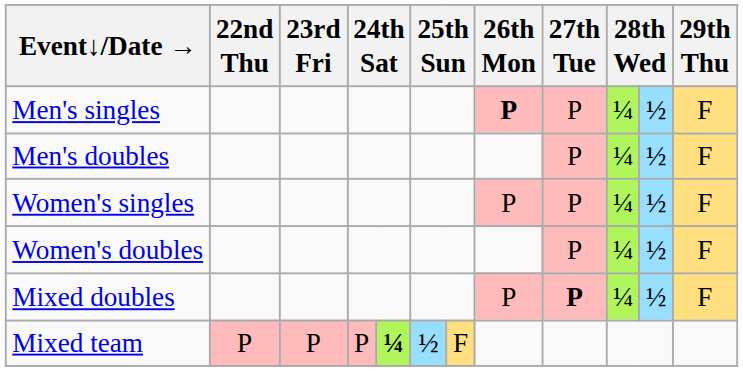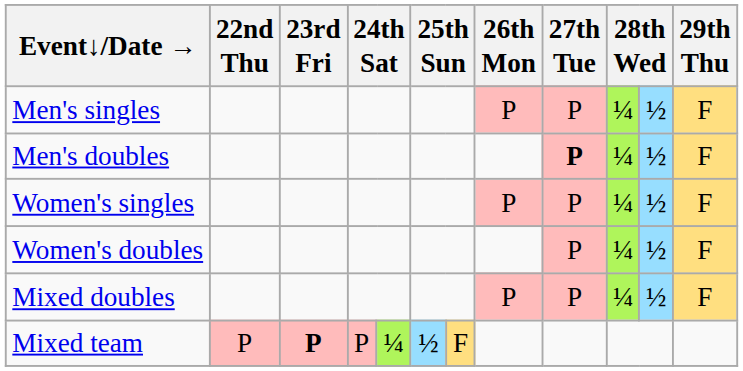(509, 109) bold -> (509, 109) normal
(574, 156) normal -> (574, 156) bold
(574, 296) bold -> (574, 296) normal
(313, 343) normal -> (313, 343) bold
(394, 343) bold -> (394, 343) normal
